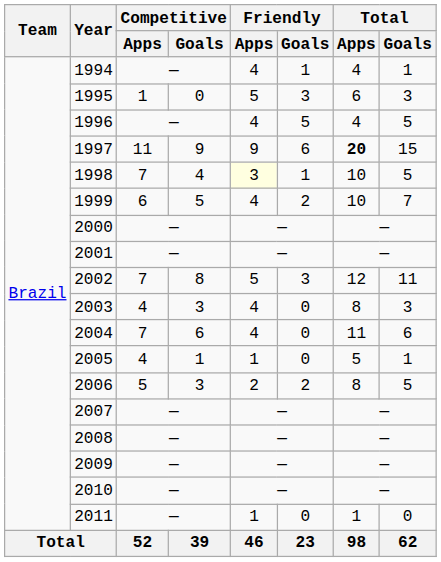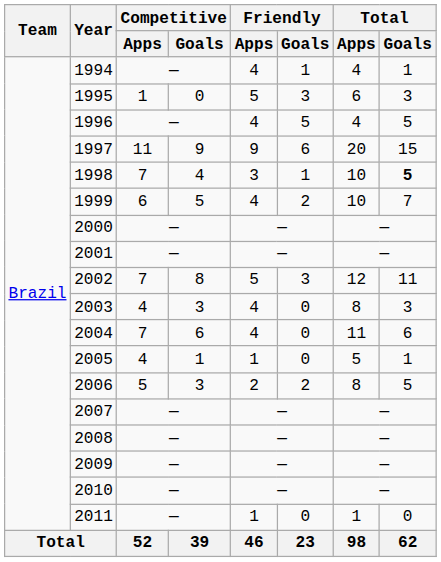(356, 149) bold -> (356, 149) normal
(254, 175) lightyellow background -> (254, 175) no background
(408, 175) normal -> (408, 175) bold
